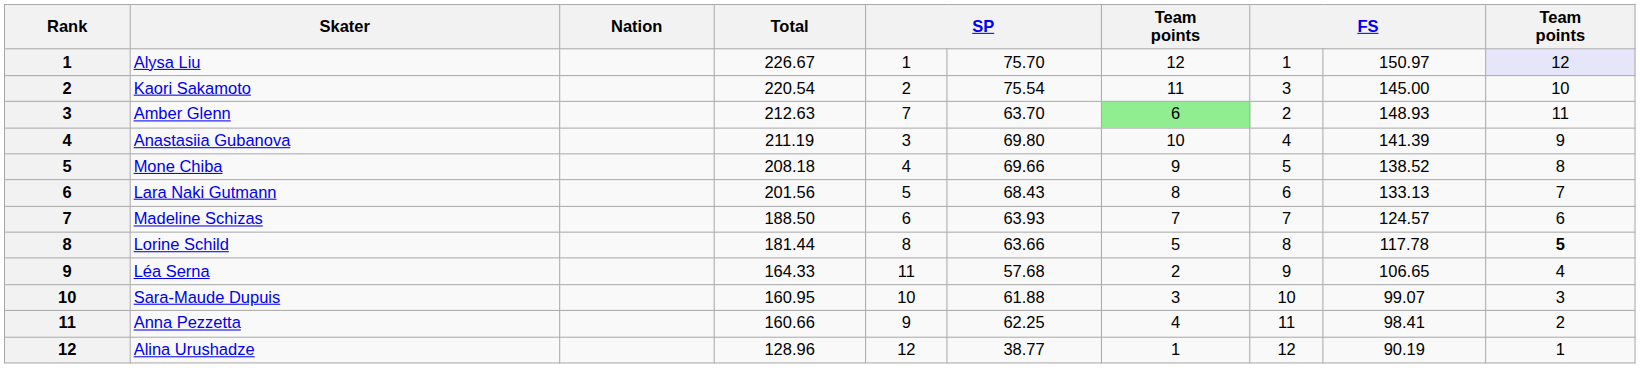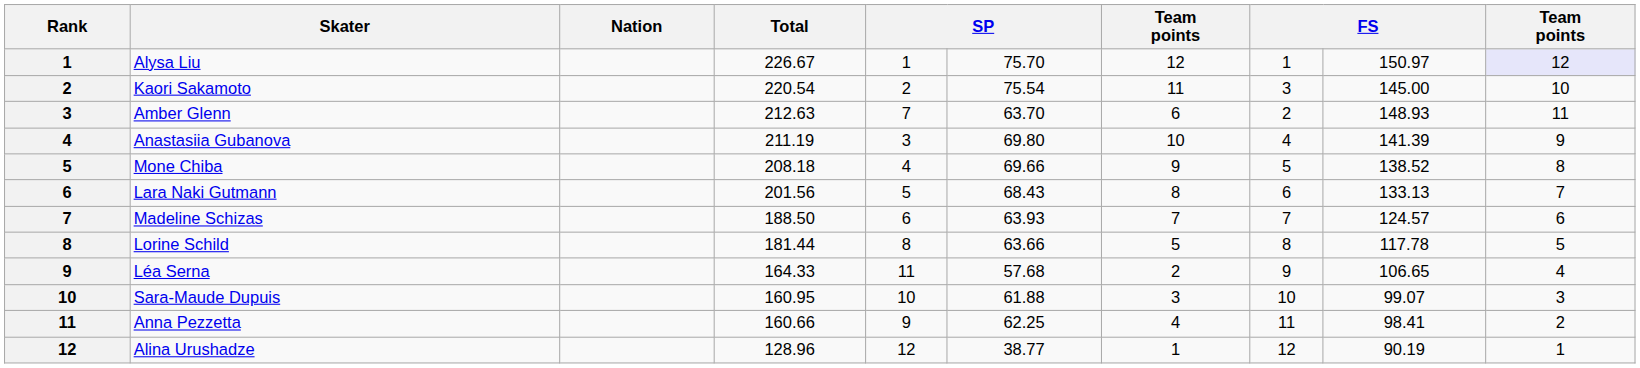(1176, 114) lightgreen background -> (1176, 114) no background
(1560, 245) bold -> (1560, 245) normal
